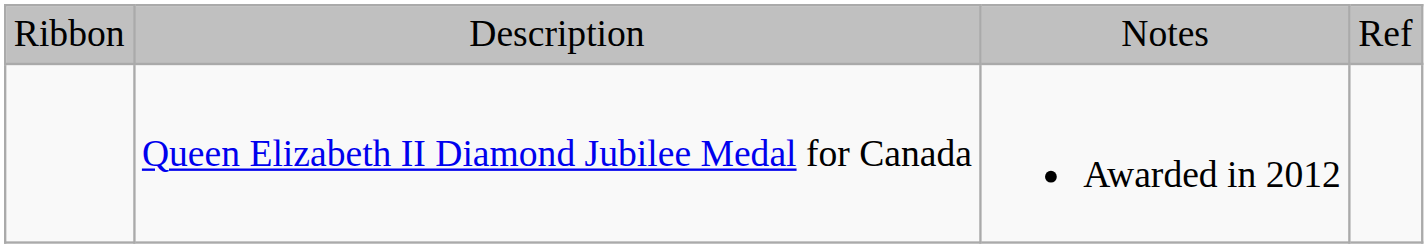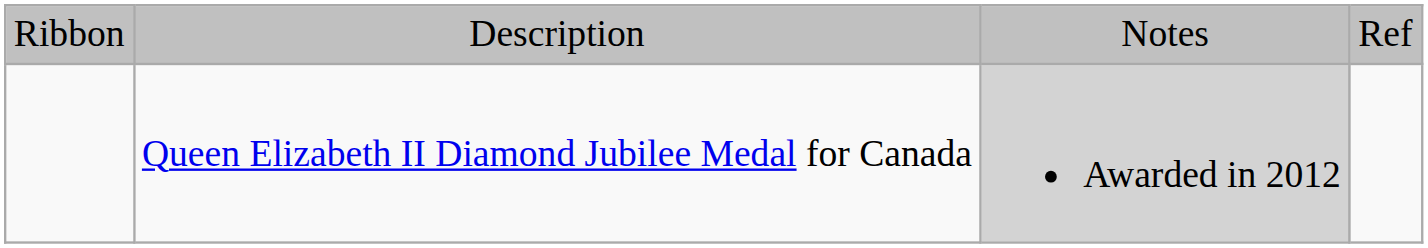(1165, 175) no background -> (1165, 175) lightgrey background
